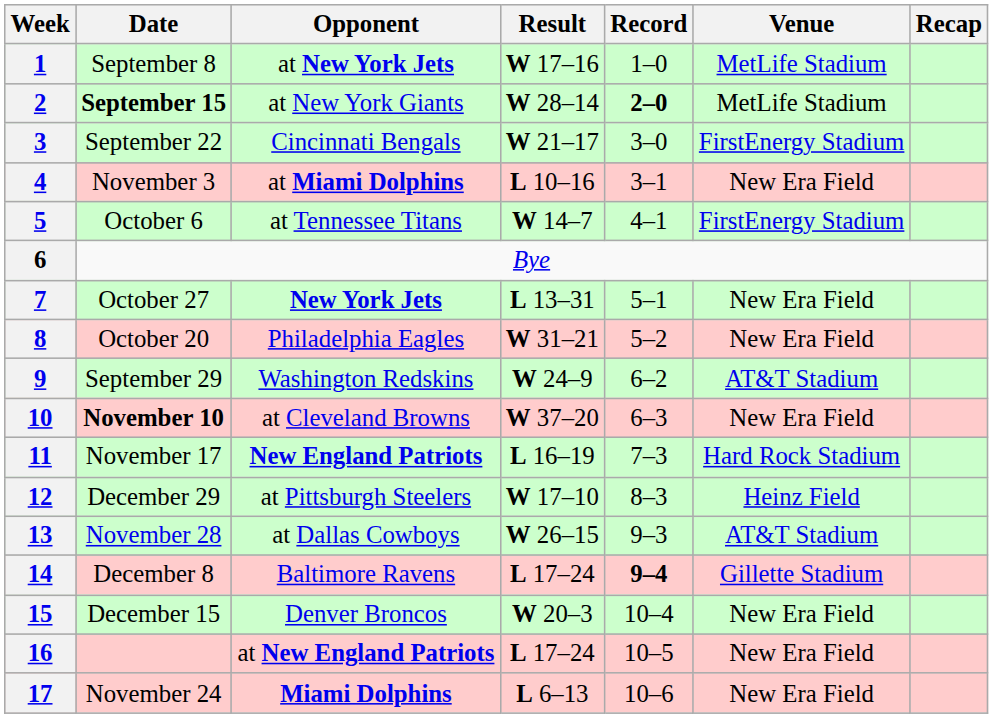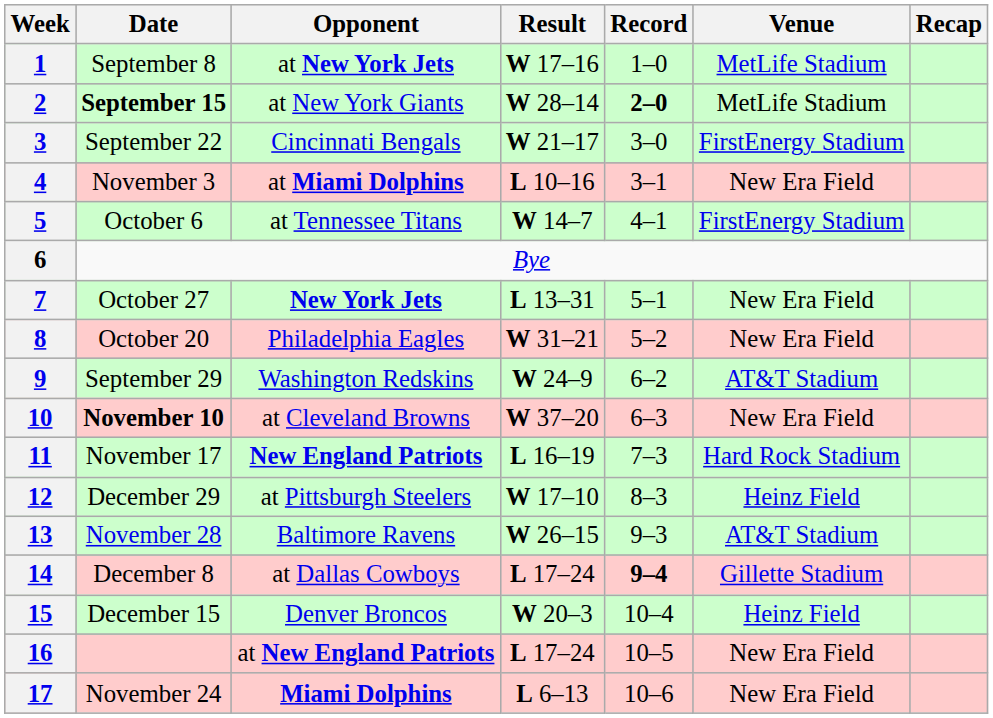(366, 535) at Dallas Cowboys -> (366, 535) Baltimore Ravens
(366, 574) Baltimore Ravens -> (366, 574) at Dallas Cowboys
(802, 614) New Era Field -> (802, 614) Heinz Field
